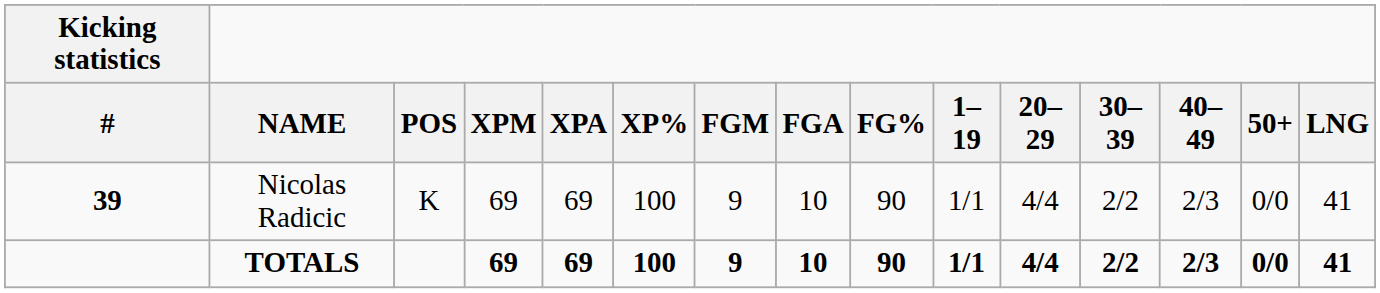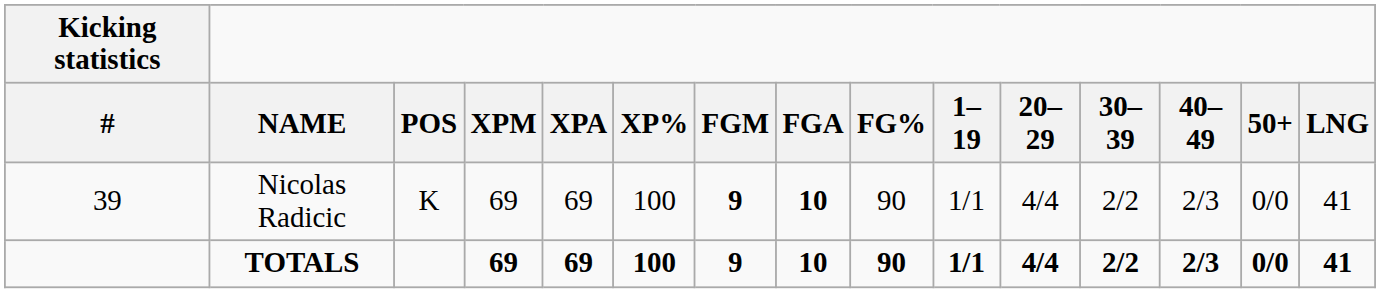(107, 200) bold -> (107, 200) normal
(735, 200) normal -> (735, 200) bold
(813, 200) normal -> (813, 200) bold
